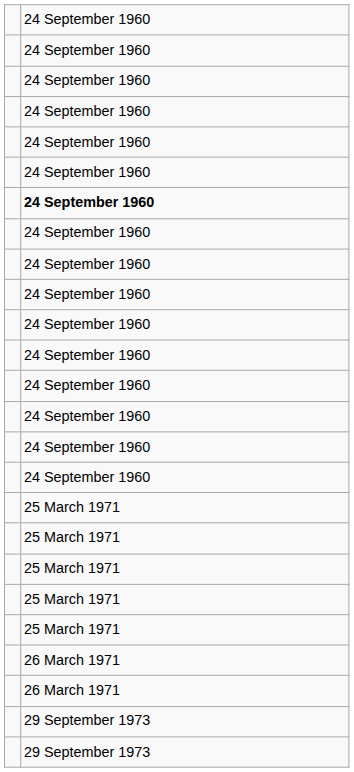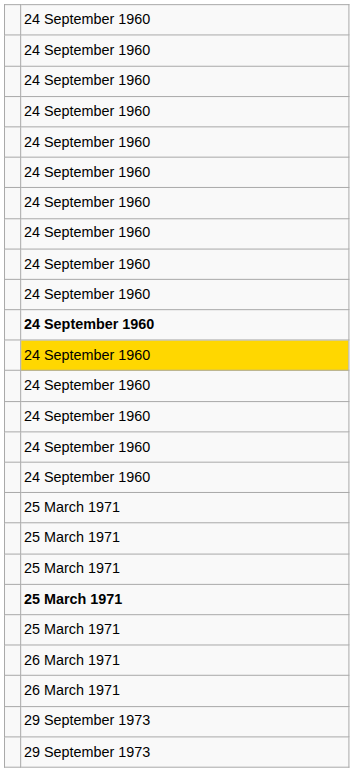(89, 202) bold -> (87, 202) normal
(87, 324) normal -> (89, 324) bold
(87, 355) no background -> (87, 355) gold background
(72, 599) normal -> (73, 599) bold
